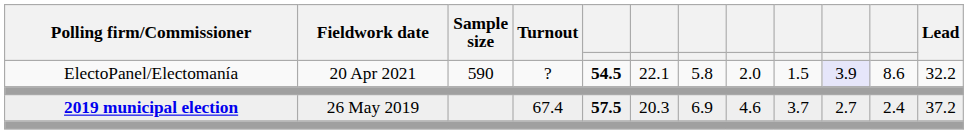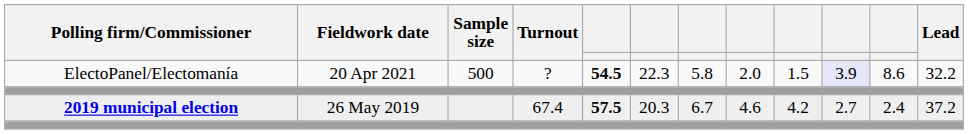(481, 73) 590 -> (481, 73) 500
(654, 73) 22.1 -> (654, 73) 22.3
(702, 108) 6.9 -> (702, 108) 6.7
(798, 108) 3.7 -> (798, 108) 4.2
